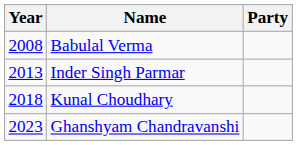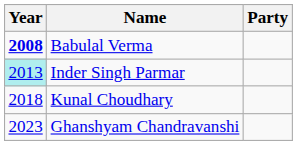(26, 45) normal -> (26, 45) bold
(26, 72) no background -> (26, 72) paleturquoise background
